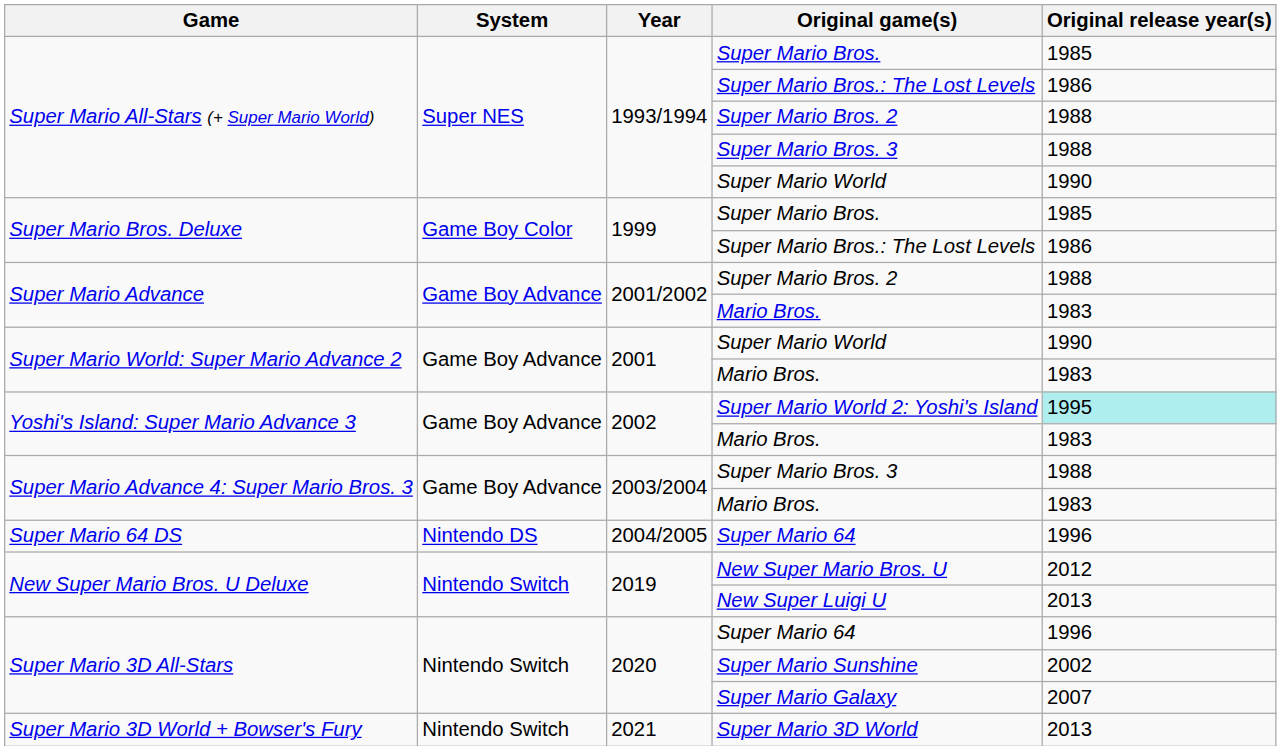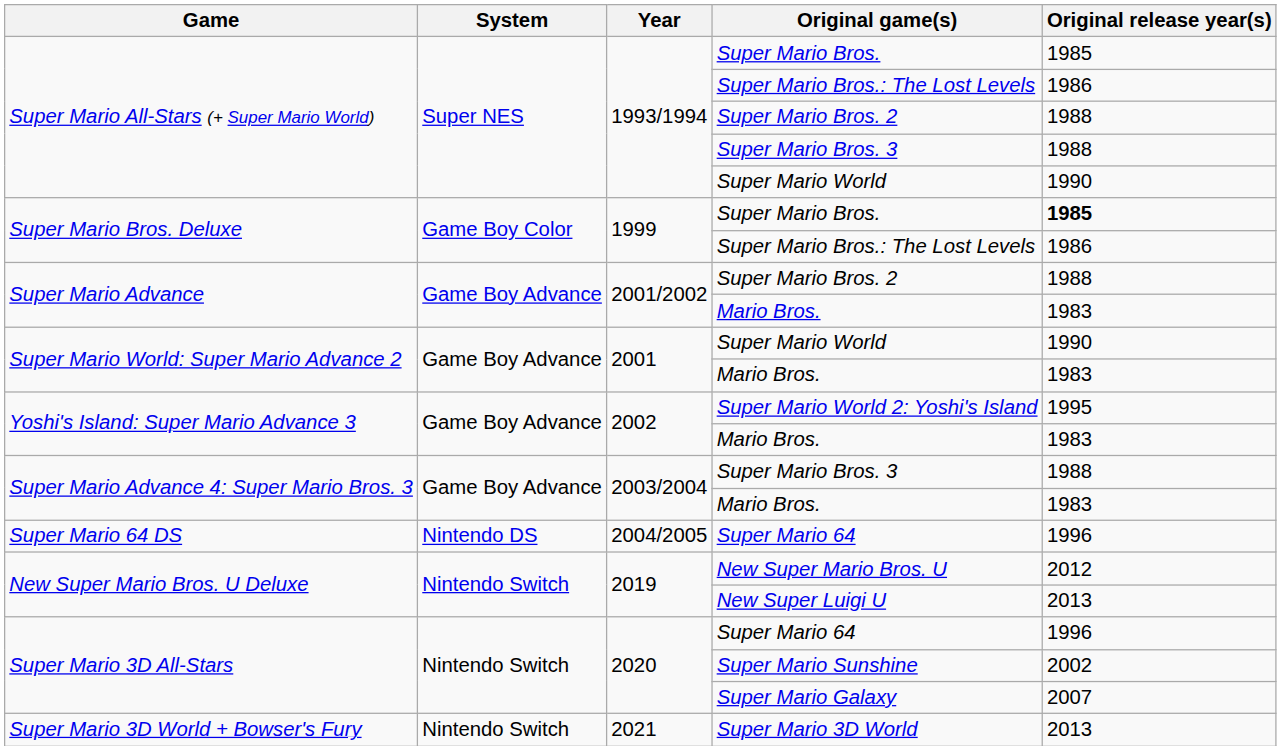(1070, 213) normal -> (1070, 213) bold
(1070, 407) paleturquoise background -> (1070, 407) no background
